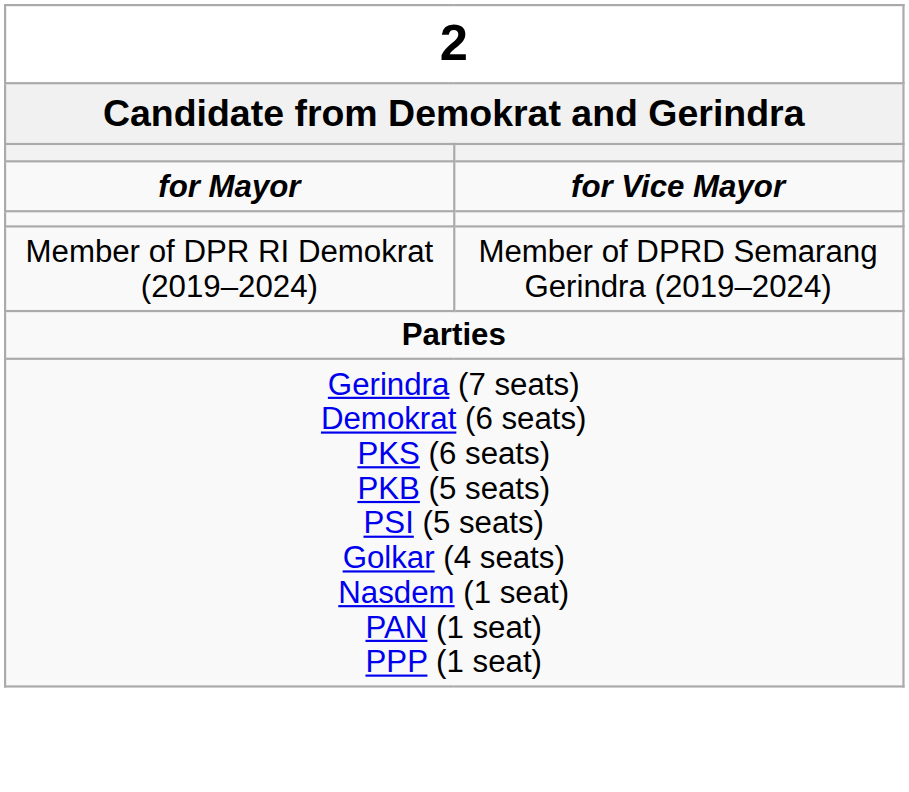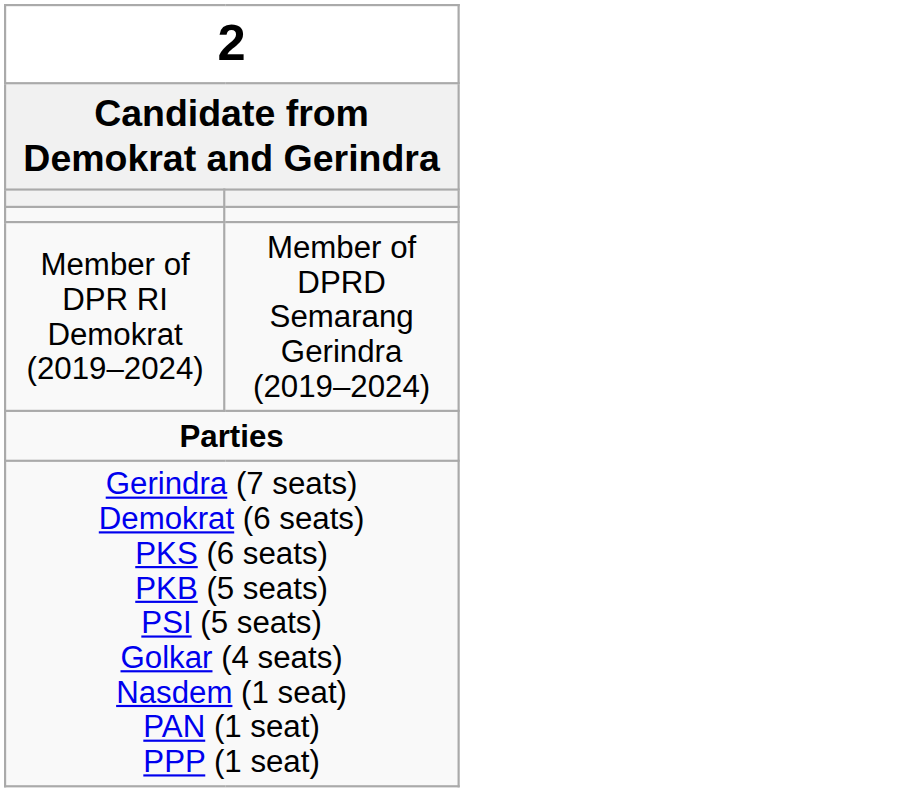- row: (229, 187)
